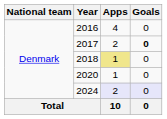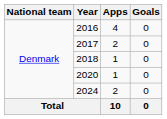(146, 43) bold -> (146, 43) normal
(115, 59) khaki background -> (115, 59) no background
(115, 91) lavender background -> (115, 91) no background
(146, 91) lavender background -> (146, 91) no background
